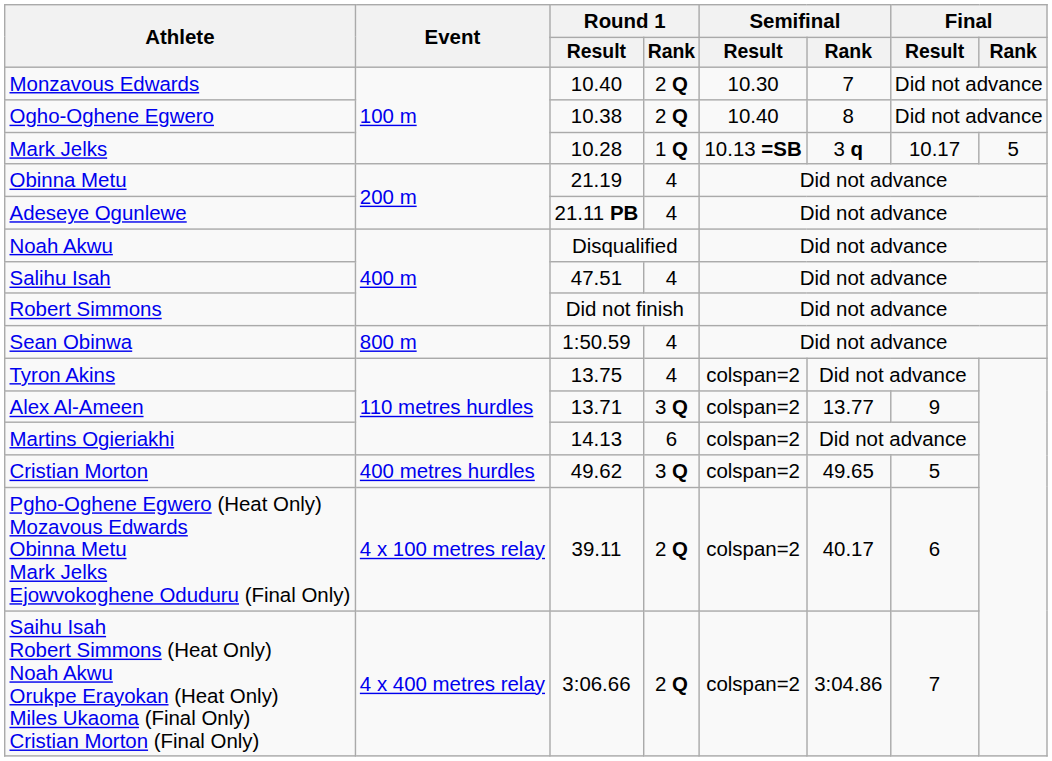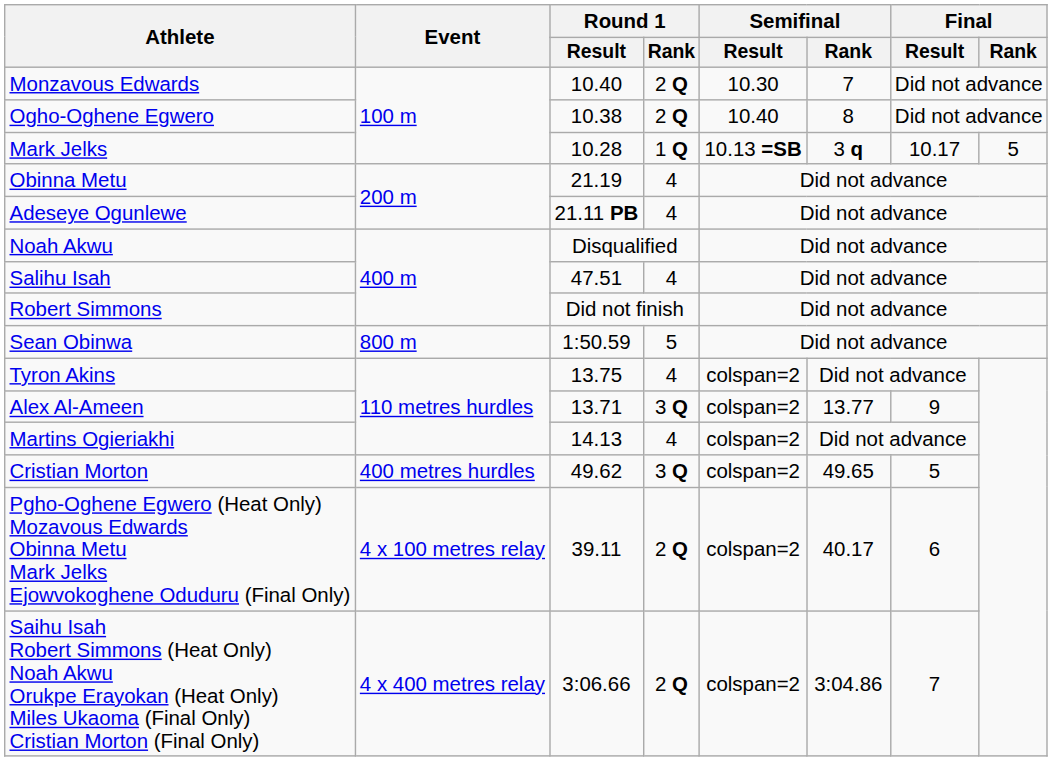(671, 342) 4 -> (671, 342) 5
(671, 439) 6 -> (671, 439) 4
